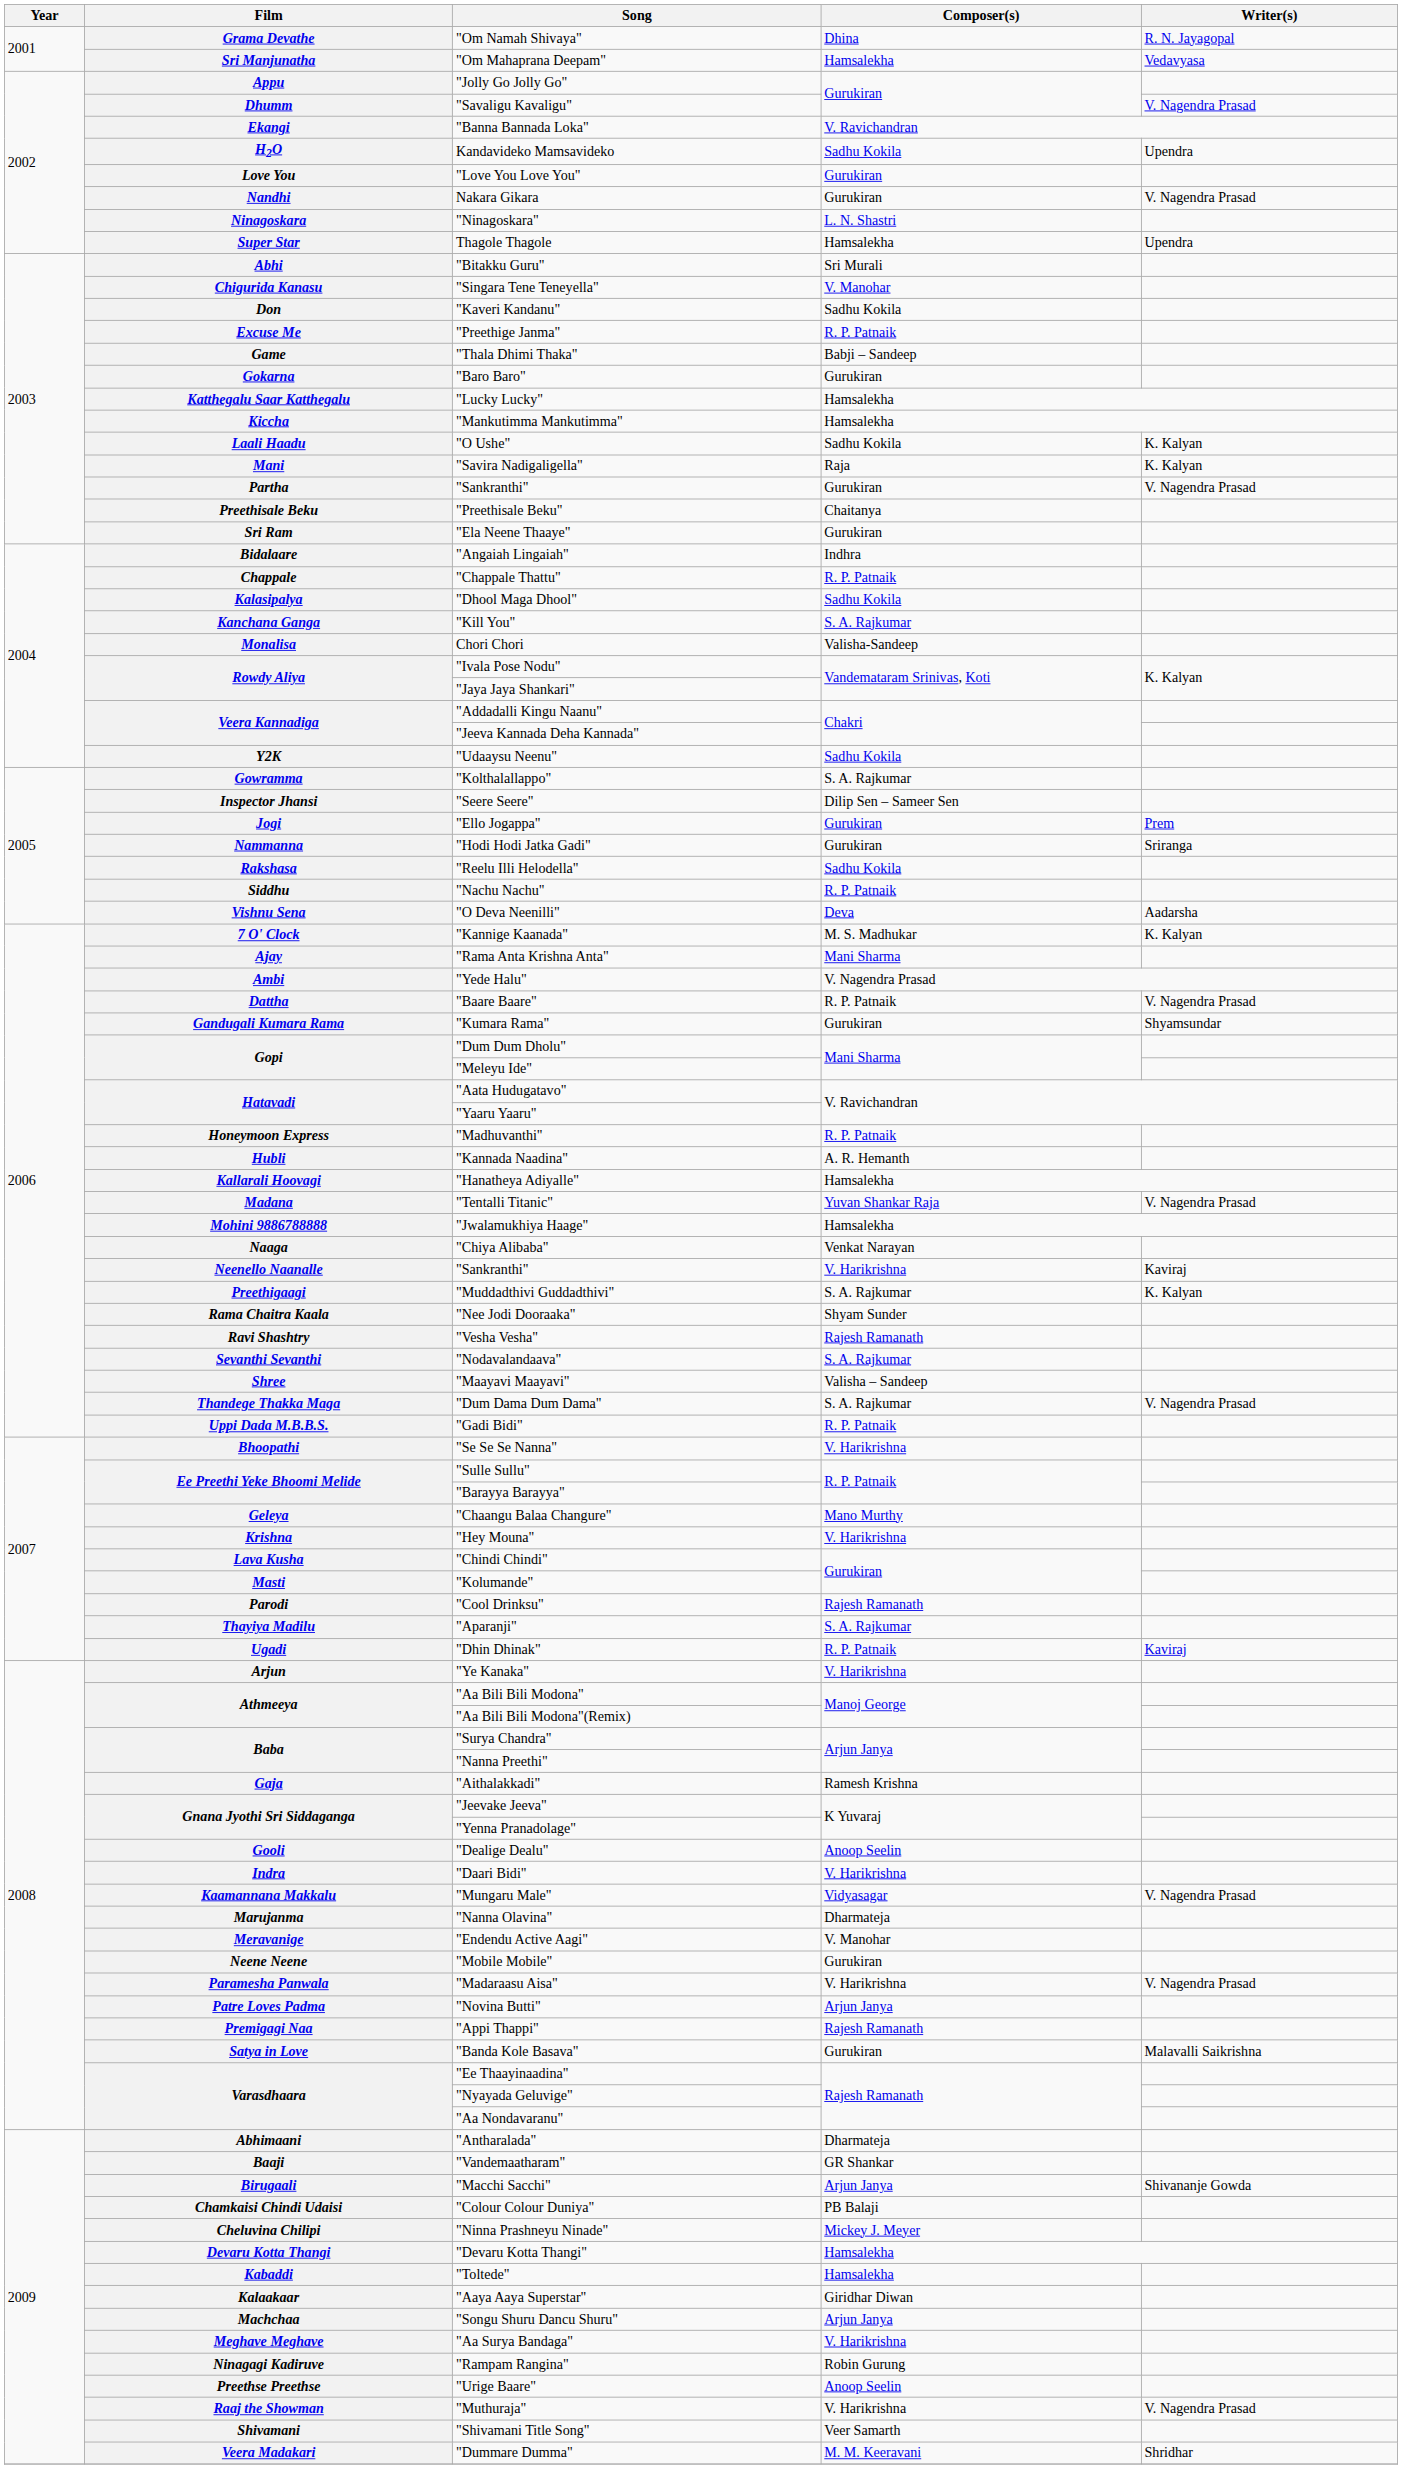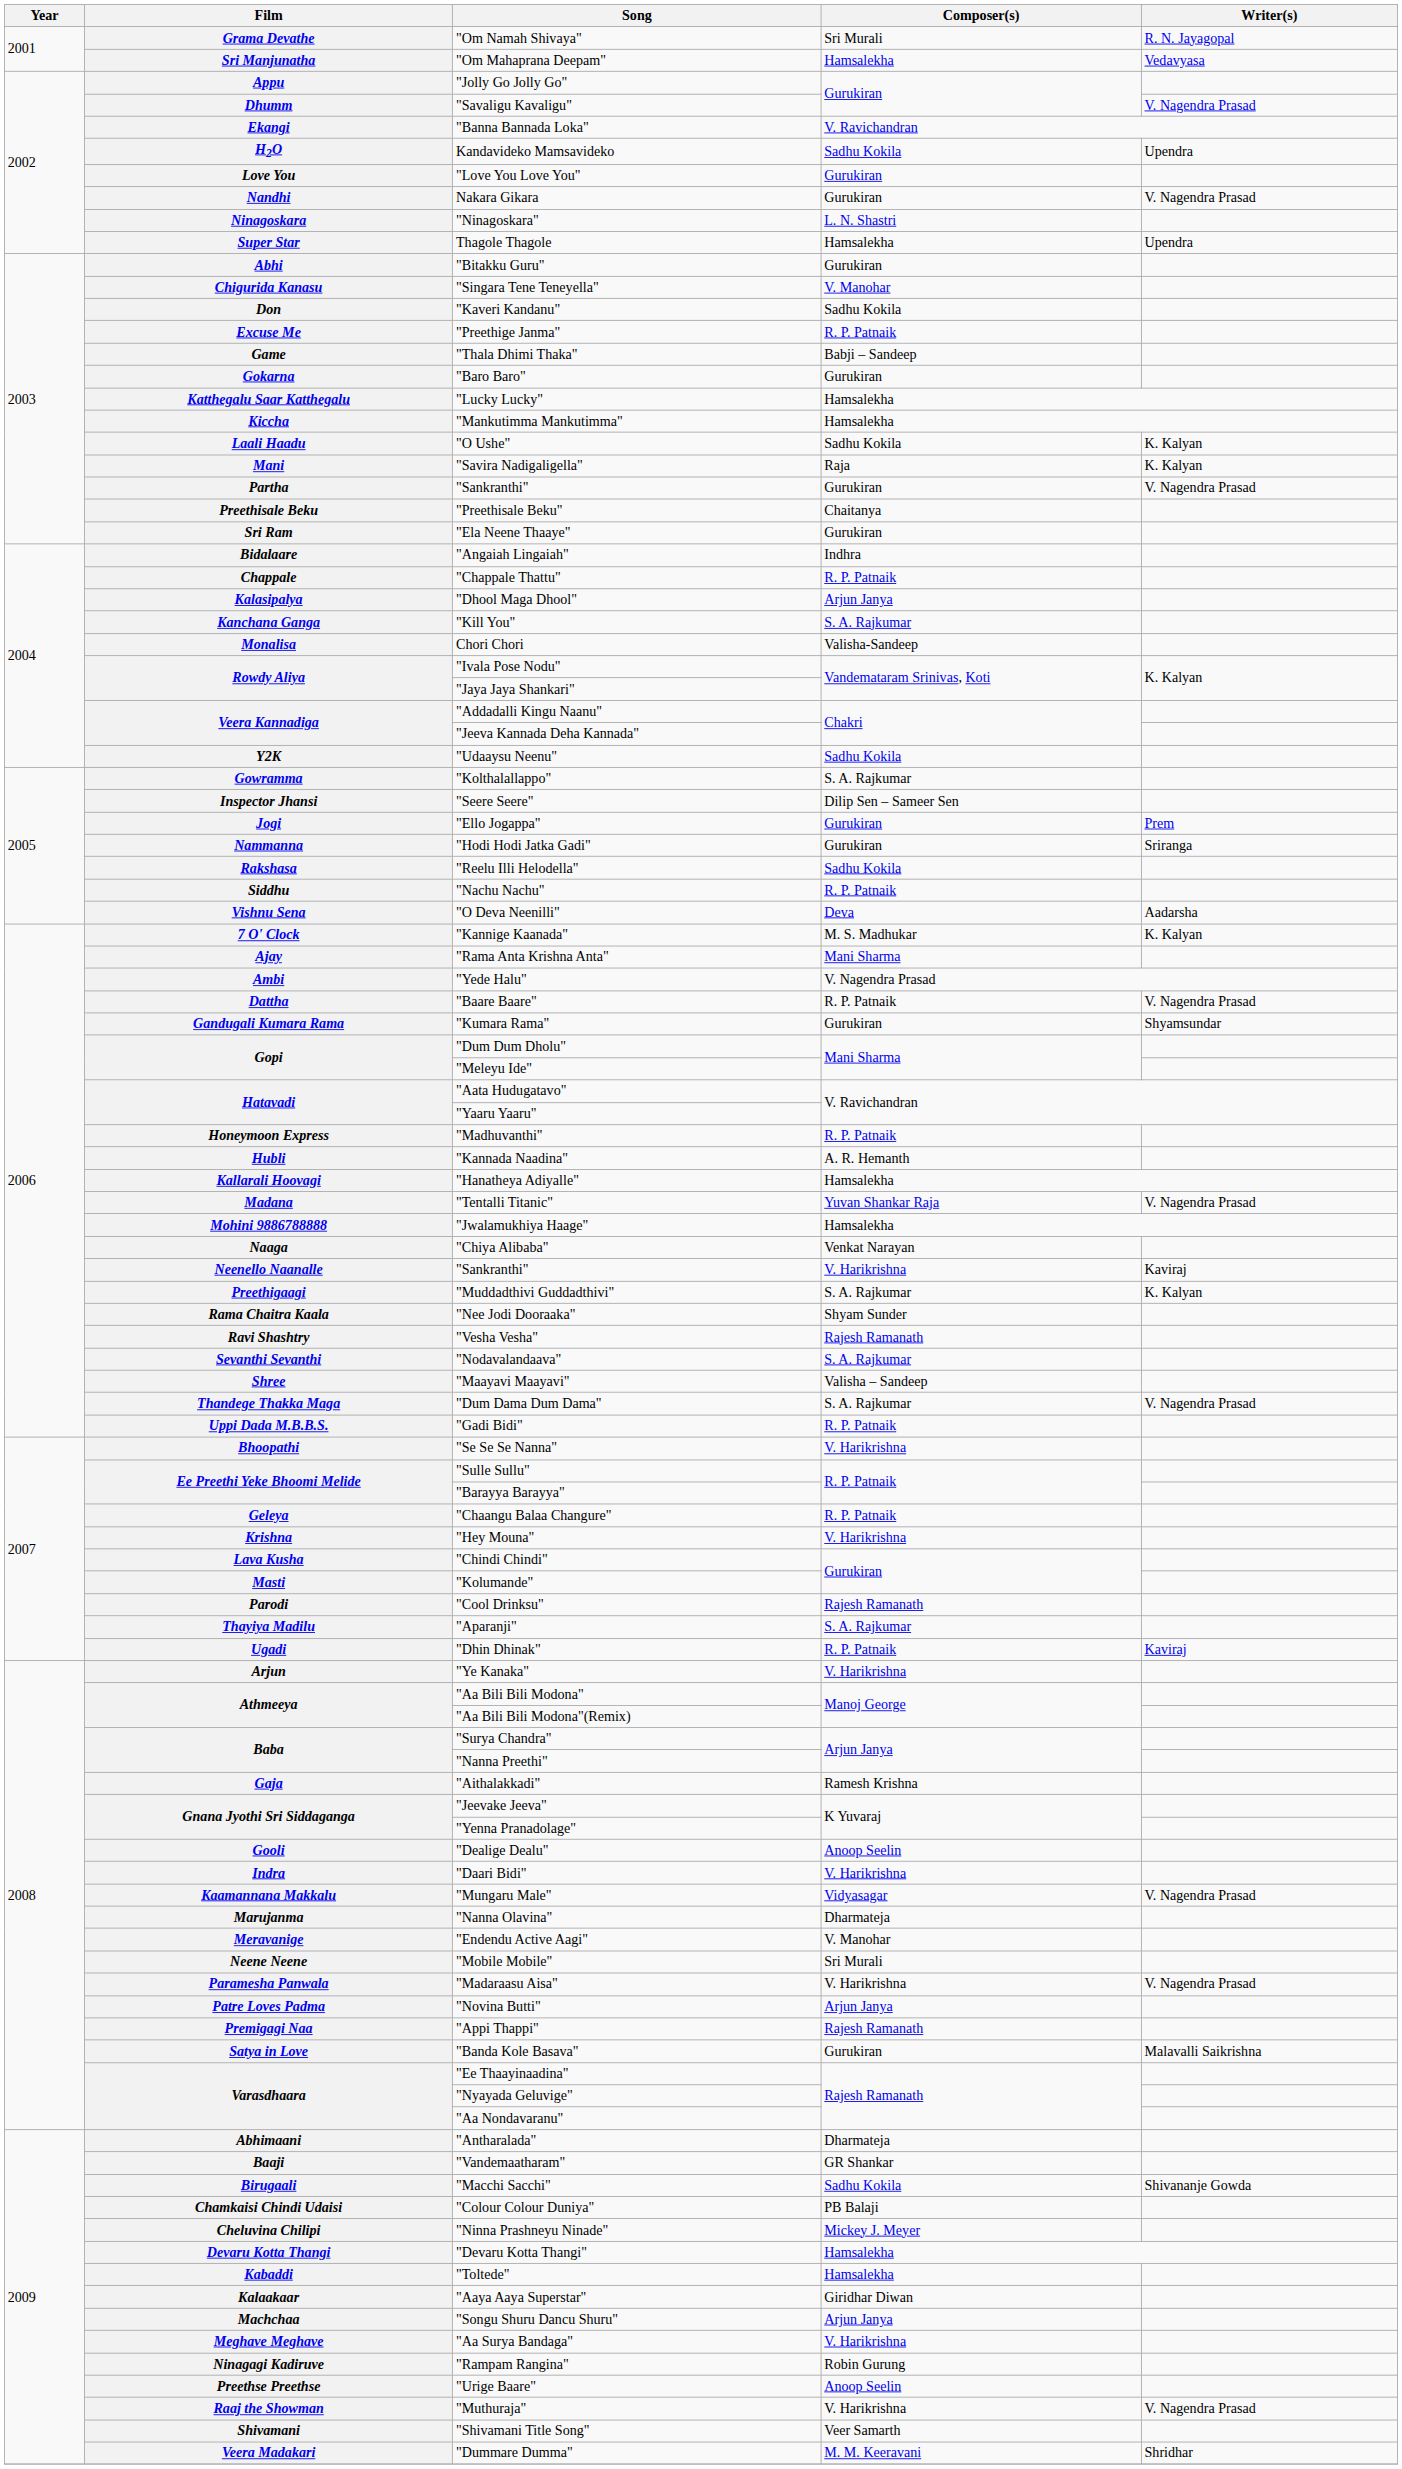(841, 37) Dhina -> (853, 37) Sri Murali
(853, 264) Sri Murali -> (853, 264) Gurukiran
(863, 599) Sadhu Kokila -> (858, 599) Arjun Janya
(864, 1515) Mano Murthy -> (860, 1515) R. P. Patnaik
(853, 1962) Gurukiran -> (853, 1962) Sri Murali
(858, 2185) Arjun Janya -> (863, 2185) Sadhu Kokila
